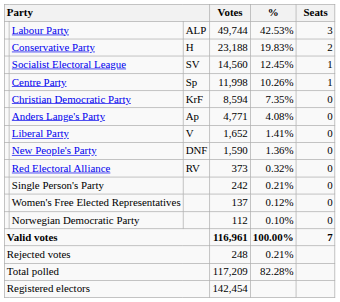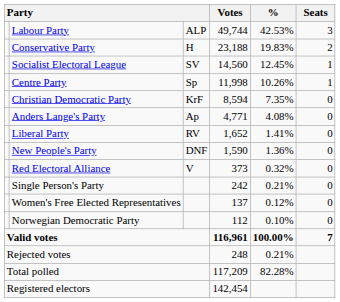(190, 133) V -> (193, 133) RV
(193, 168) RV -> (190, 168) V
